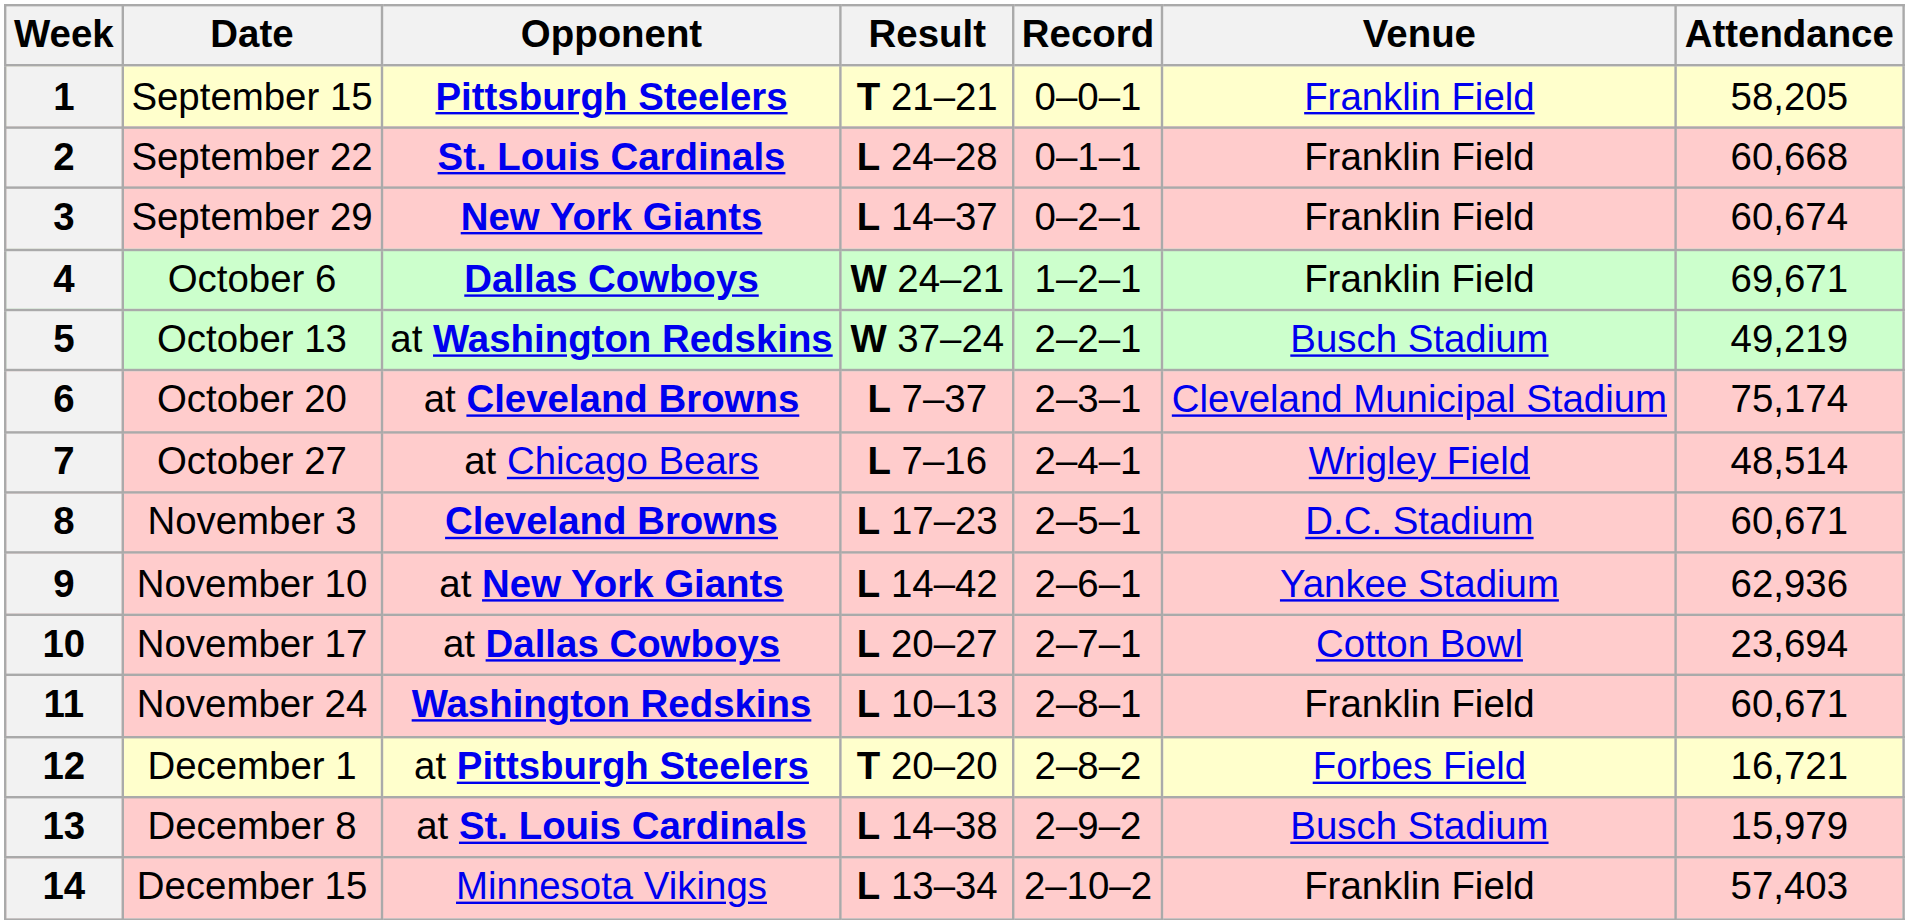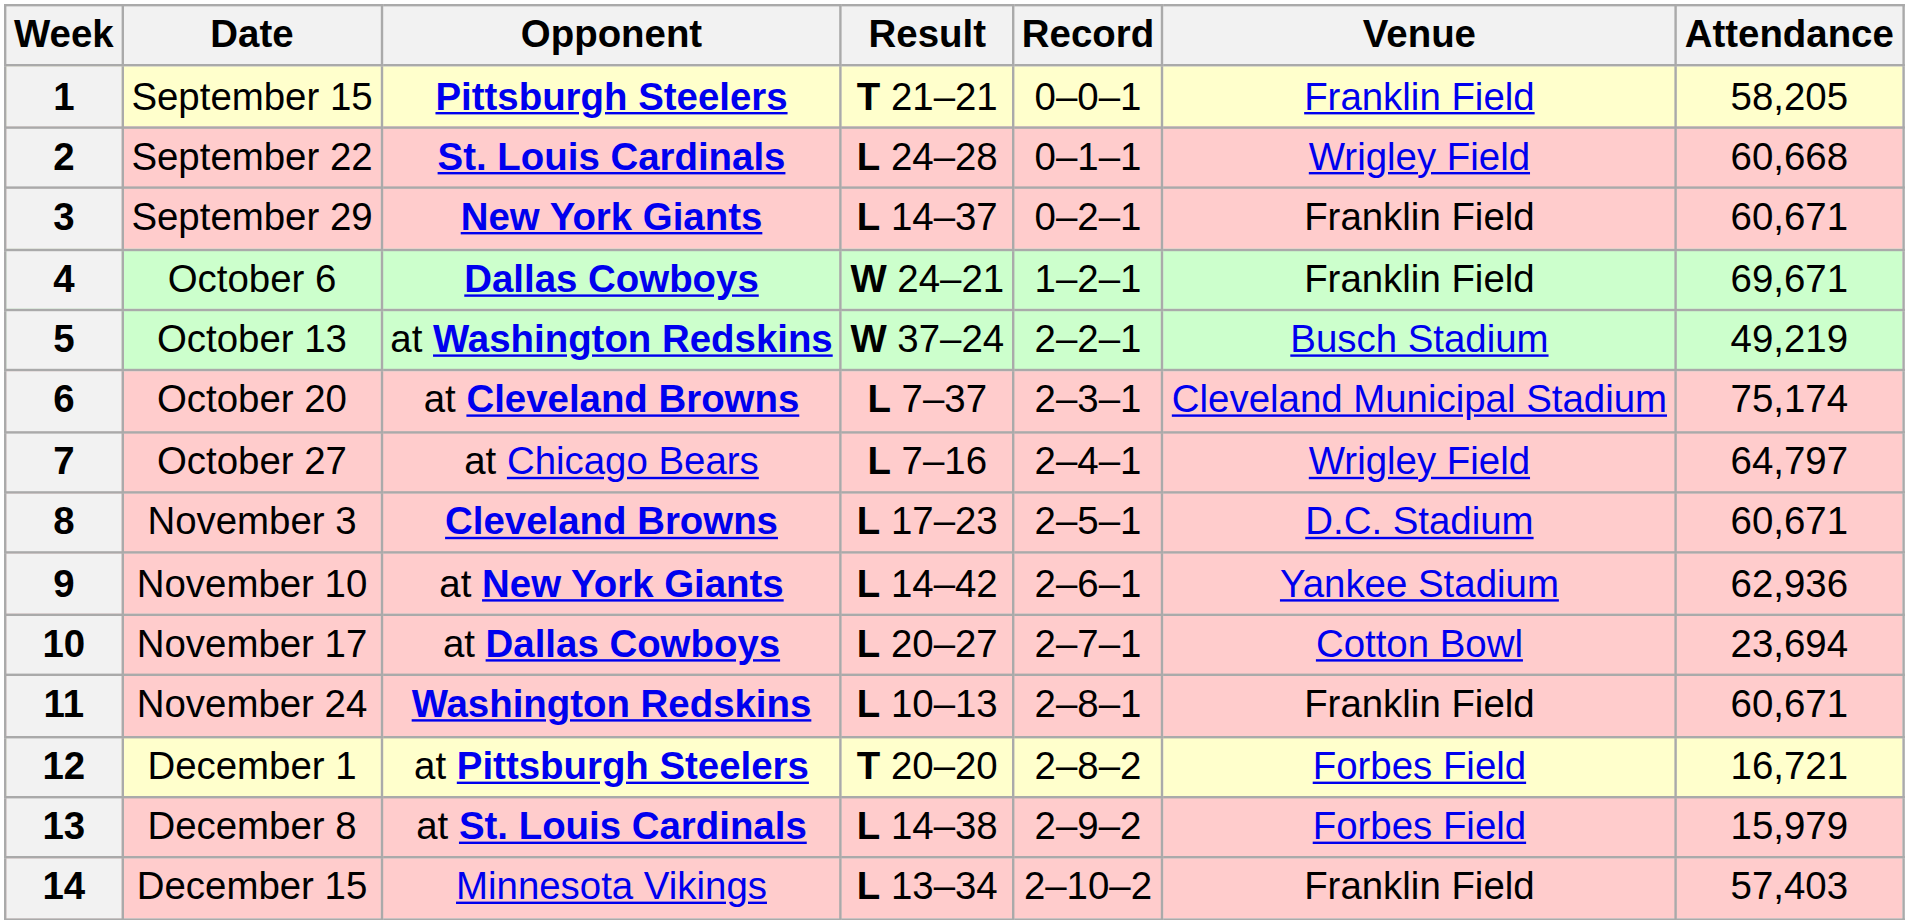(1419, 156) Franklin Field -> (1419, 156) Wrigley Field
(1789, 217) 60,674 -> (1789, 217) 60,671
(1789, 461) 48,514 -> (1789, 461) 64,797
(1419, 826) Busch Stadium -> (1419, 826) Forbes Field
